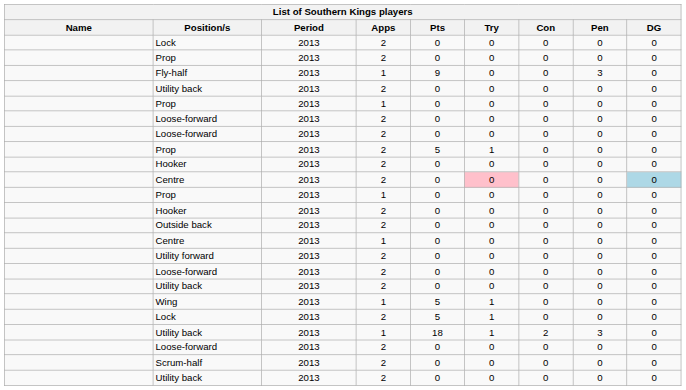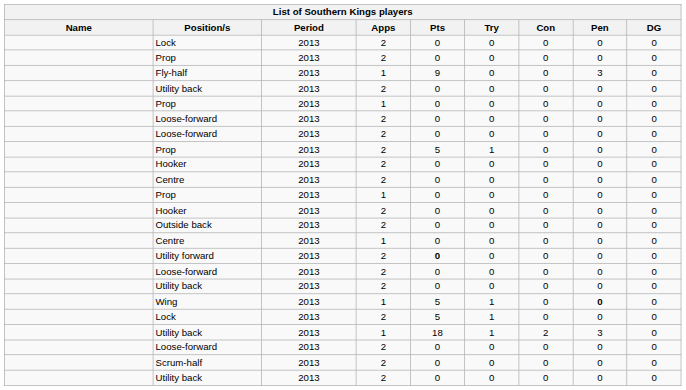(492, 180) pink background -> (492, 180) no background
(654, 180) lightblue background -> (654, 180) no background
(437, 256) normal -> (437, 256) bold
(600, 302) normal -> (600, 302) bold
